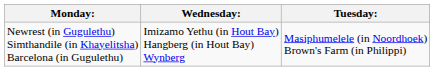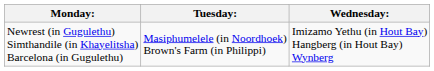columns swapped: (356, 13) <-> (211, 13)
